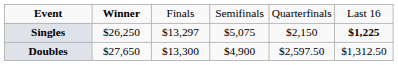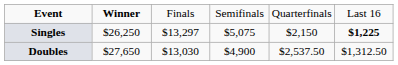(180, 51) $13,300 -> (180, 51) $13,030
(302, 51) $2,597.50 -> (302, 51) $2,537.50
